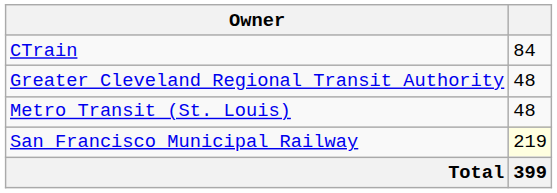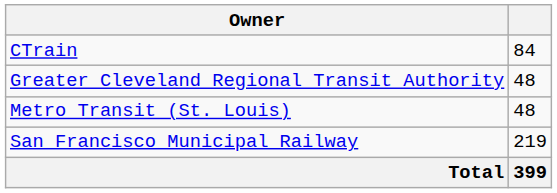(530, 142) lightyellow background -> (530, 142) no background
